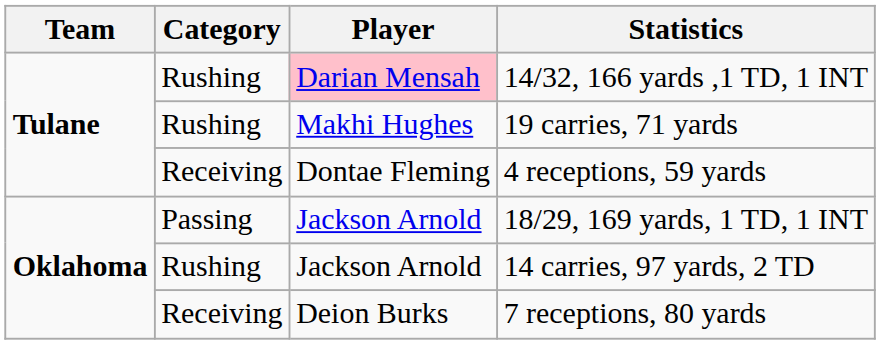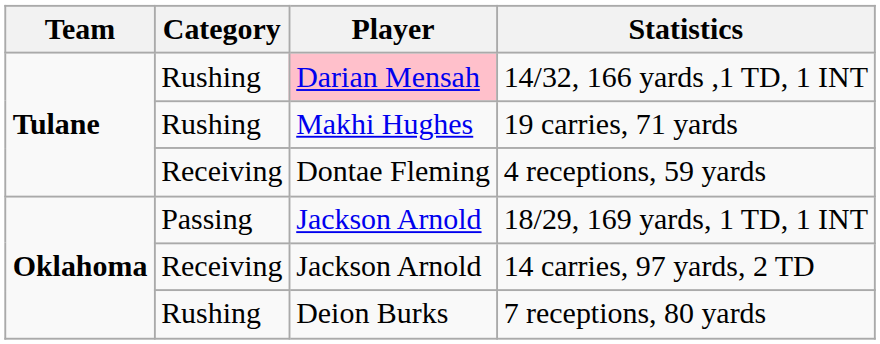(211, 266) Rushing -> (222, 266) Receiving
(222, 313) Receiving -> (211, 313) Rushing
